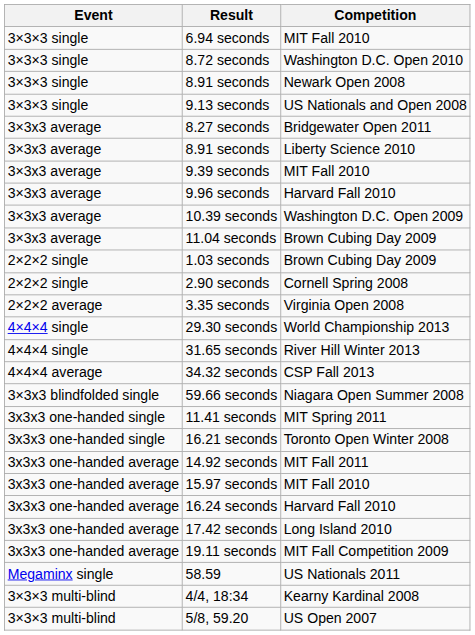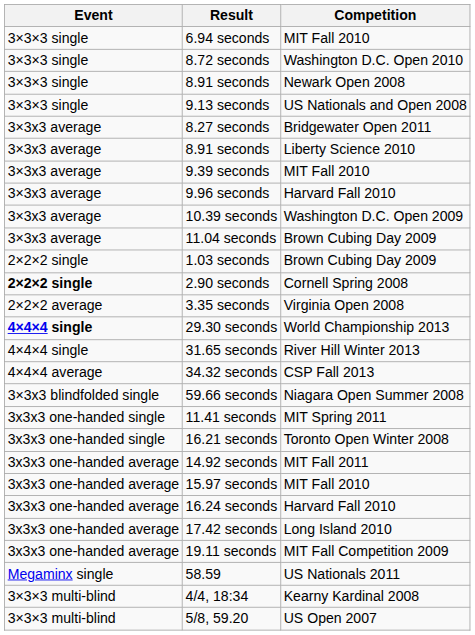(48, 283) normal -> (50, 283) bold
(48, 328) normal -> (50, 328) bold
